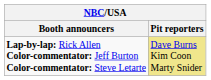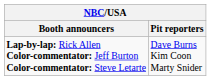(176, 56) khaki background -> (176, 56) no background
